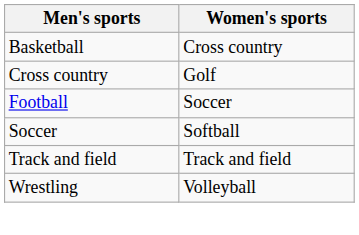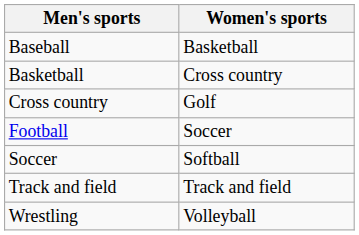+ row: (39, 46)
